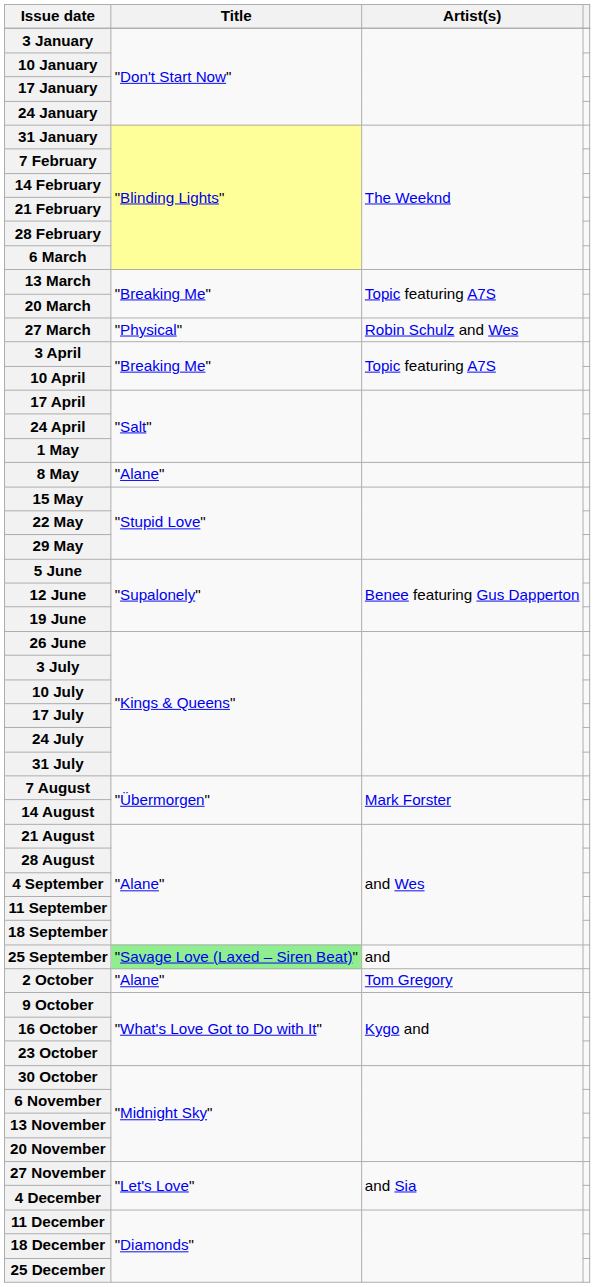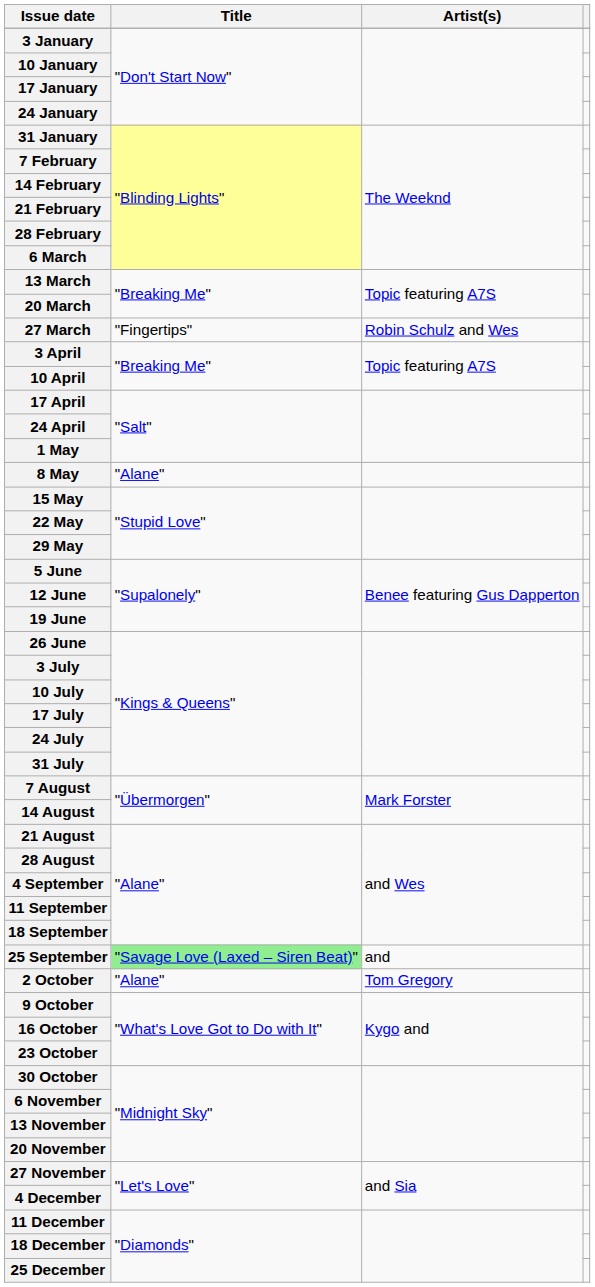(148, 329) "Physical" -> (153, 329) "Fingertips"
